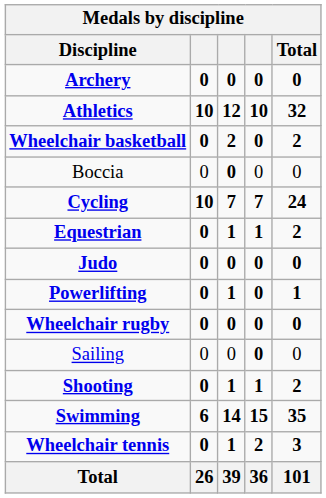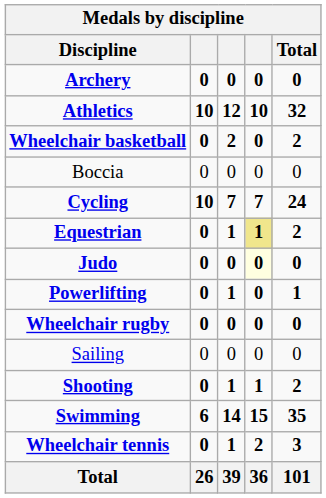(231, 171) bold -> (231, 171) normal
(259, 232) no background -> (259, 232) khaki background
(259, 263) no background -> (259, 263) lightyellow background
(259, 354) bold -> (259, 354) normal
